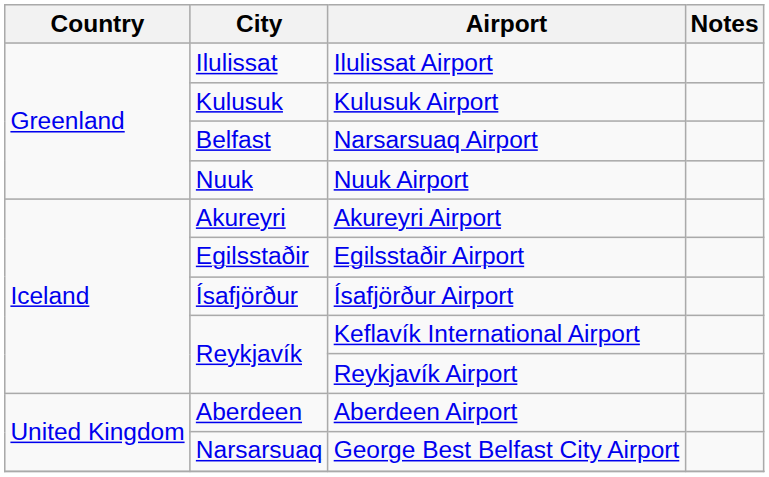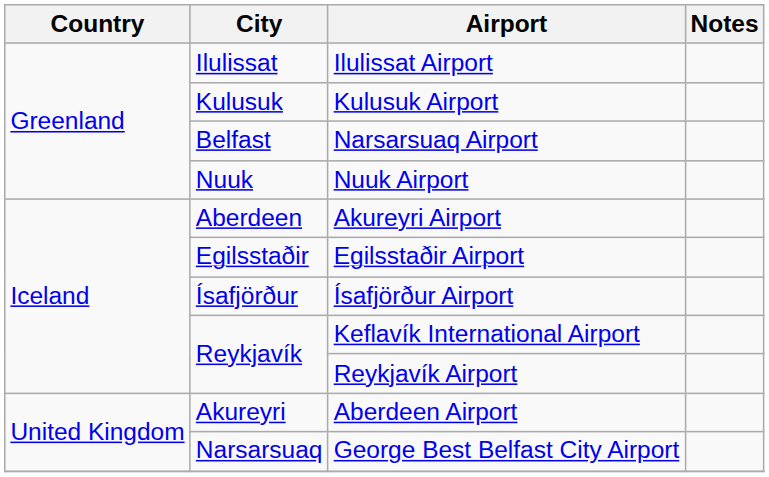(241, 218) Akureyri -> (249, 218) Aberdeen
(249, 412) Aberdeen -> (241, 412) Akureyri
